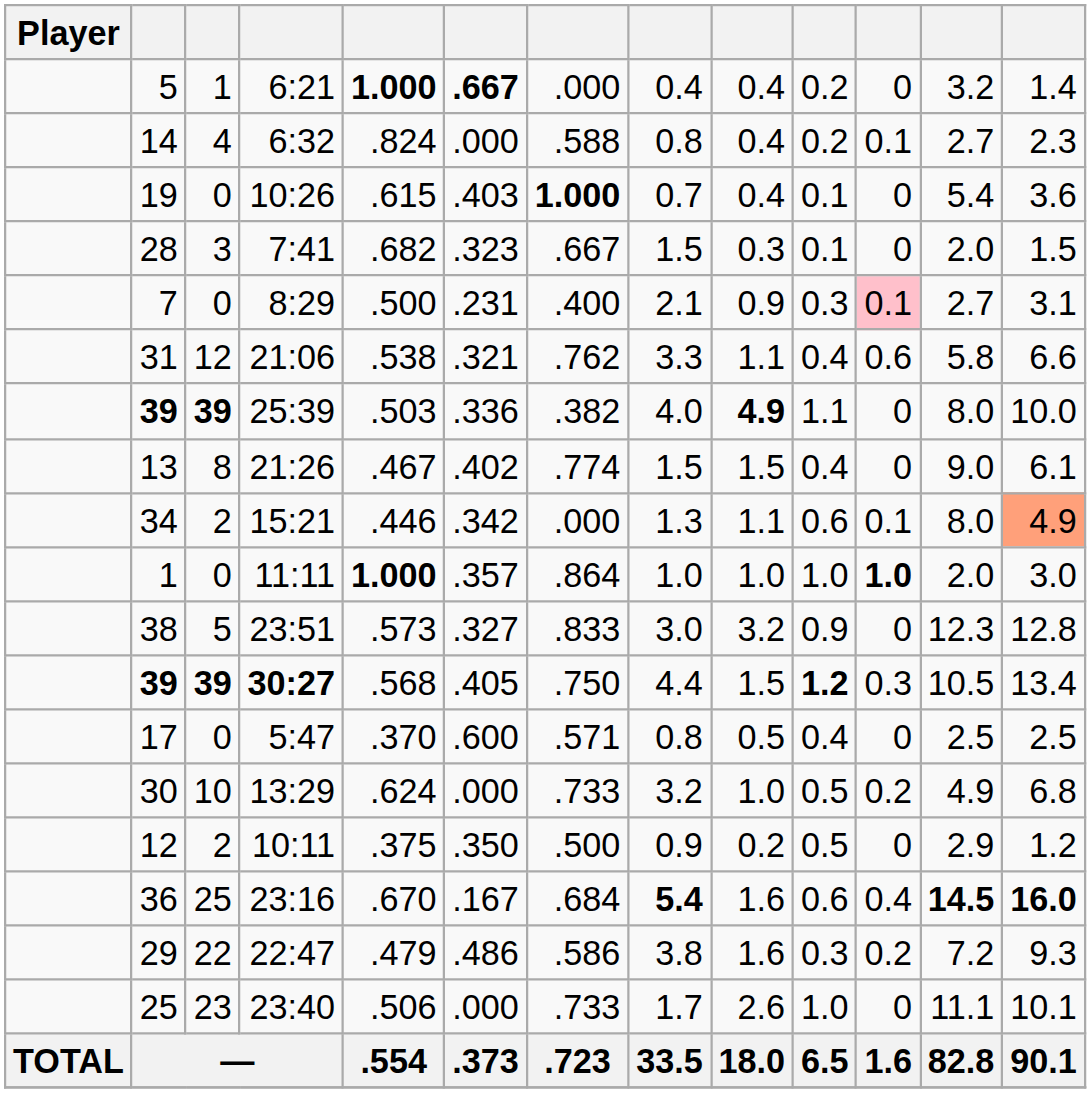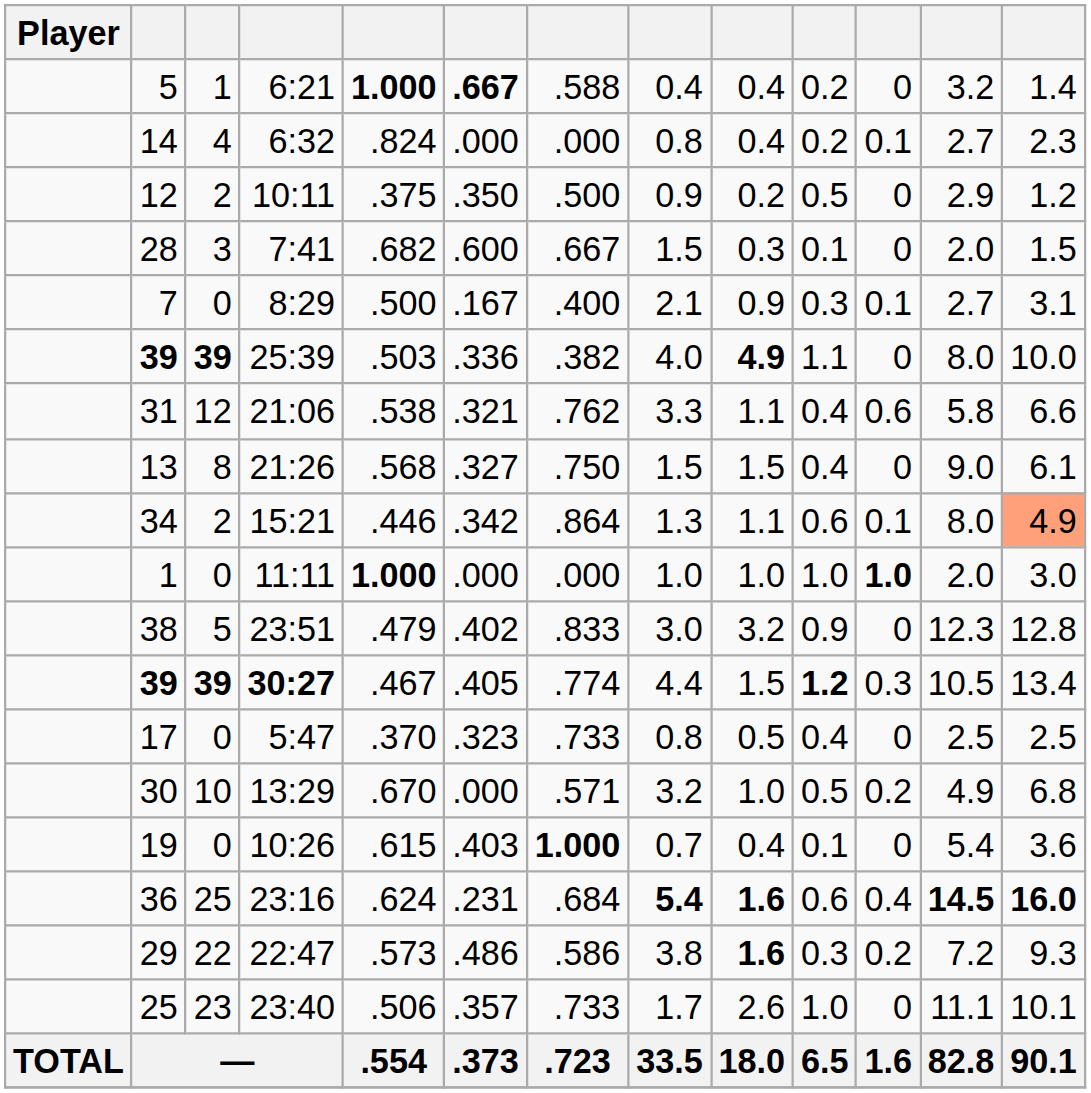(587, 87) .000 -> (587, 87) .588
(587, 141) .588 -> (587, 141) .000
rows swapped: (293, 844) <-> (292, 195)
(486, 249) .323 -> (486, 249) .600
(486, 303) .231 -> (486, 303) .167
(888, 303) pink background -> (888, 303) no background
rows swapped: (292, 357) <-> (292, 411)
(403, 466) .467 -> (403, 466) .568
(486, 466) .402 -> (486, 466) .327
(587, 466) .774 -> (587, 466) .750
(587, 520) .000 -> (587, 520) .864
(486, 574) .357 -> (486, 574) .000
(587, 574) .864 -> (587, 574) .000
(403, 628) .573 -> (403, 628) .479
(486, 628) .327 -> (486, 628) .402
(403, 682) .568 -> (403, 682) .467
(587, 682) .750 -> (587, 682) .774
(486, 736) .600 -> (486, 736) .323
(587, 736) .571 -> (587, 736) .733
(403, 790) .624 -> (403, 790) .670
(587, 790) .733 -> (587, 790) .571
(403, 899) .670 -> (403, 899) .624
(486, 899) .167 -> (486, 899) .231
(761, 899) normal -> (761, 899) bold
(403, 953) .479 -> (403, 953) .573
(761, 953) normal -> (761, 953) bold
(486, 1007) .000 -> (486, 1007) .357
